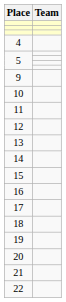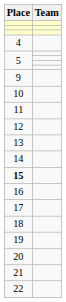(18, 175) normal -> (18, 175) bold
